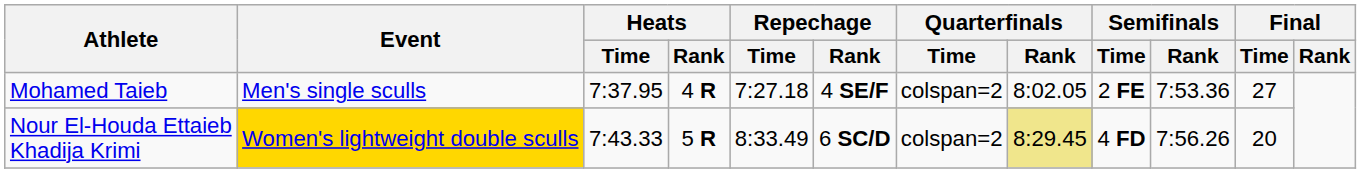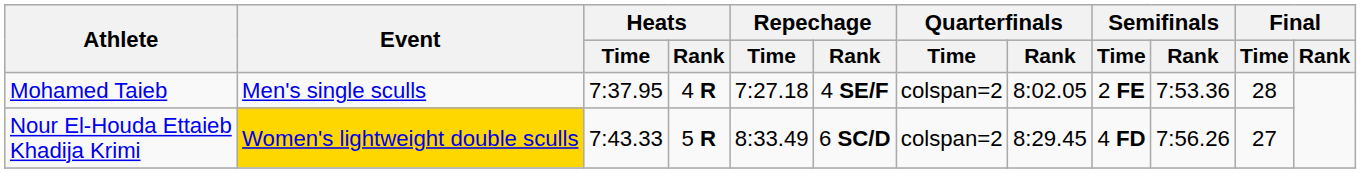(1264, 91) 27 -> (1264, 91) 28
(1050, 138) khaki background -> (1050, 138) no background
(1264, 138) 20 -> (1264, 138) 27
